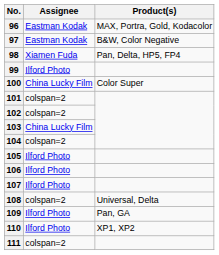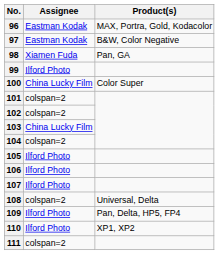(139, 55) Pan, Delta, HP5, FP4 -> (113, 55) Pan, GA
(113, 214) Pan, GA -> (139, 214) Pan, Delta, HP5, FP4
